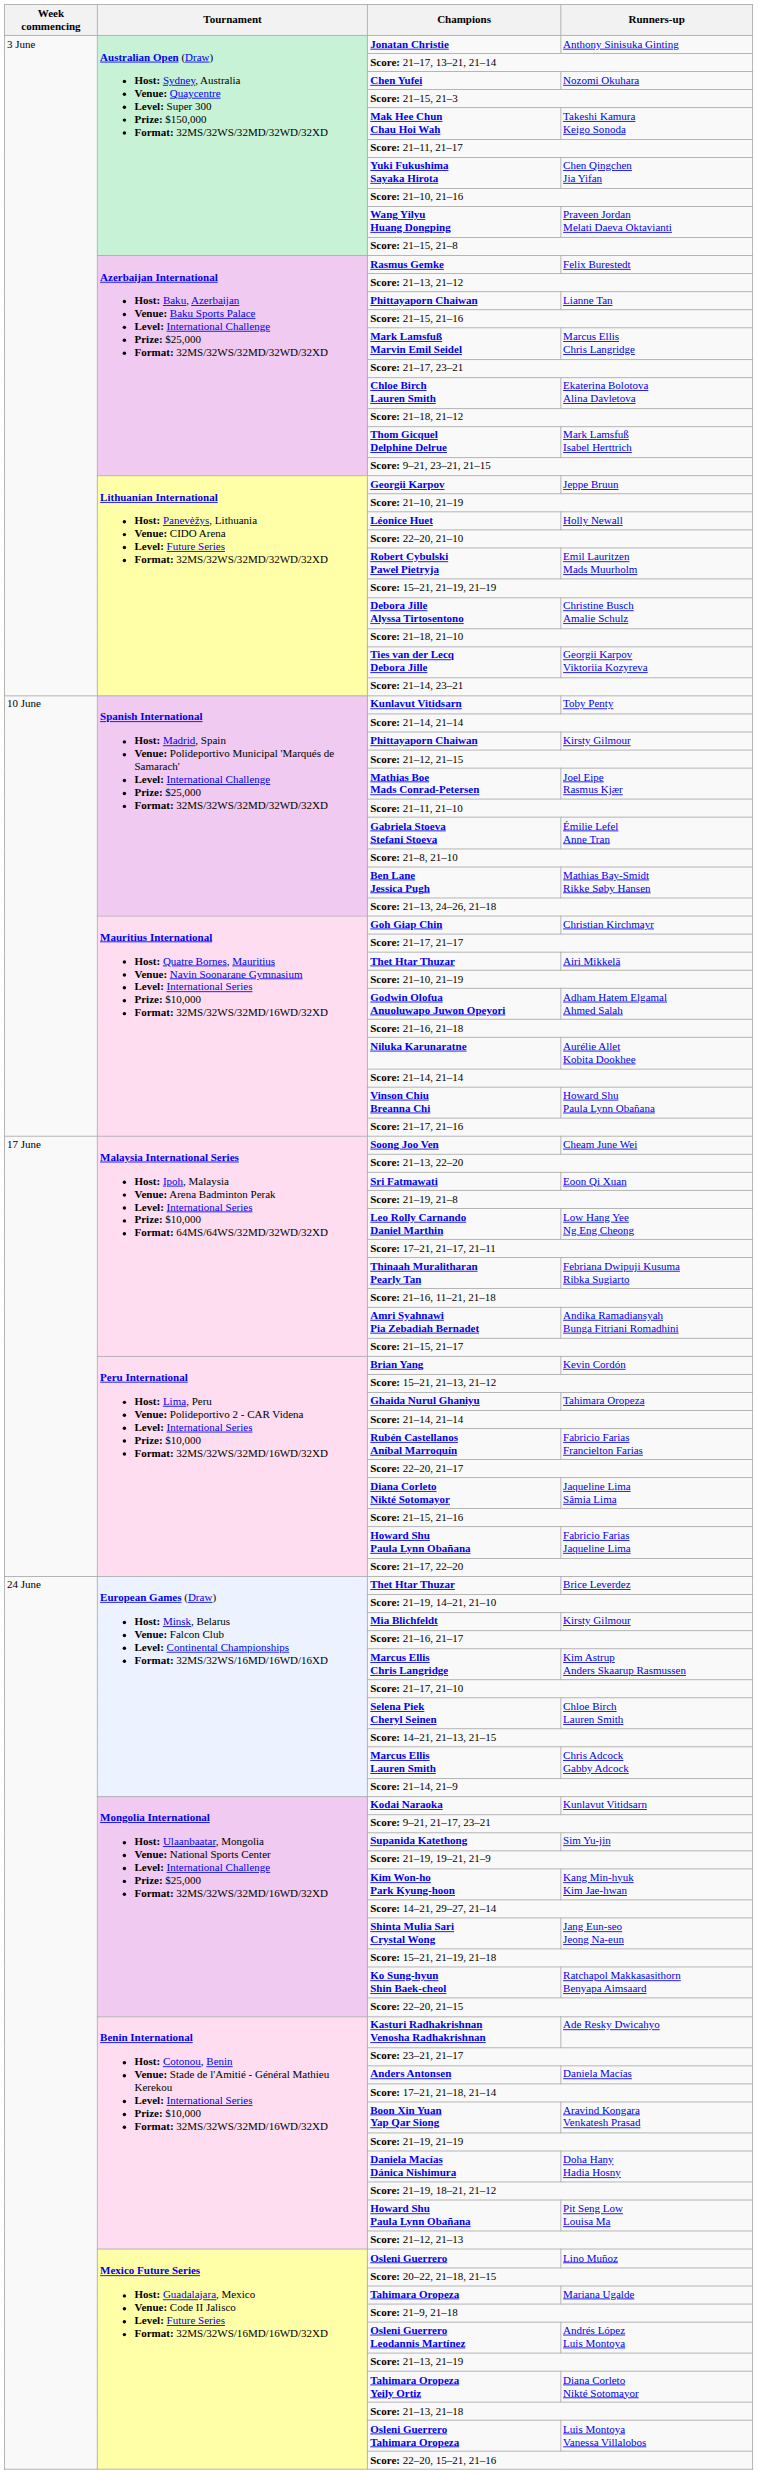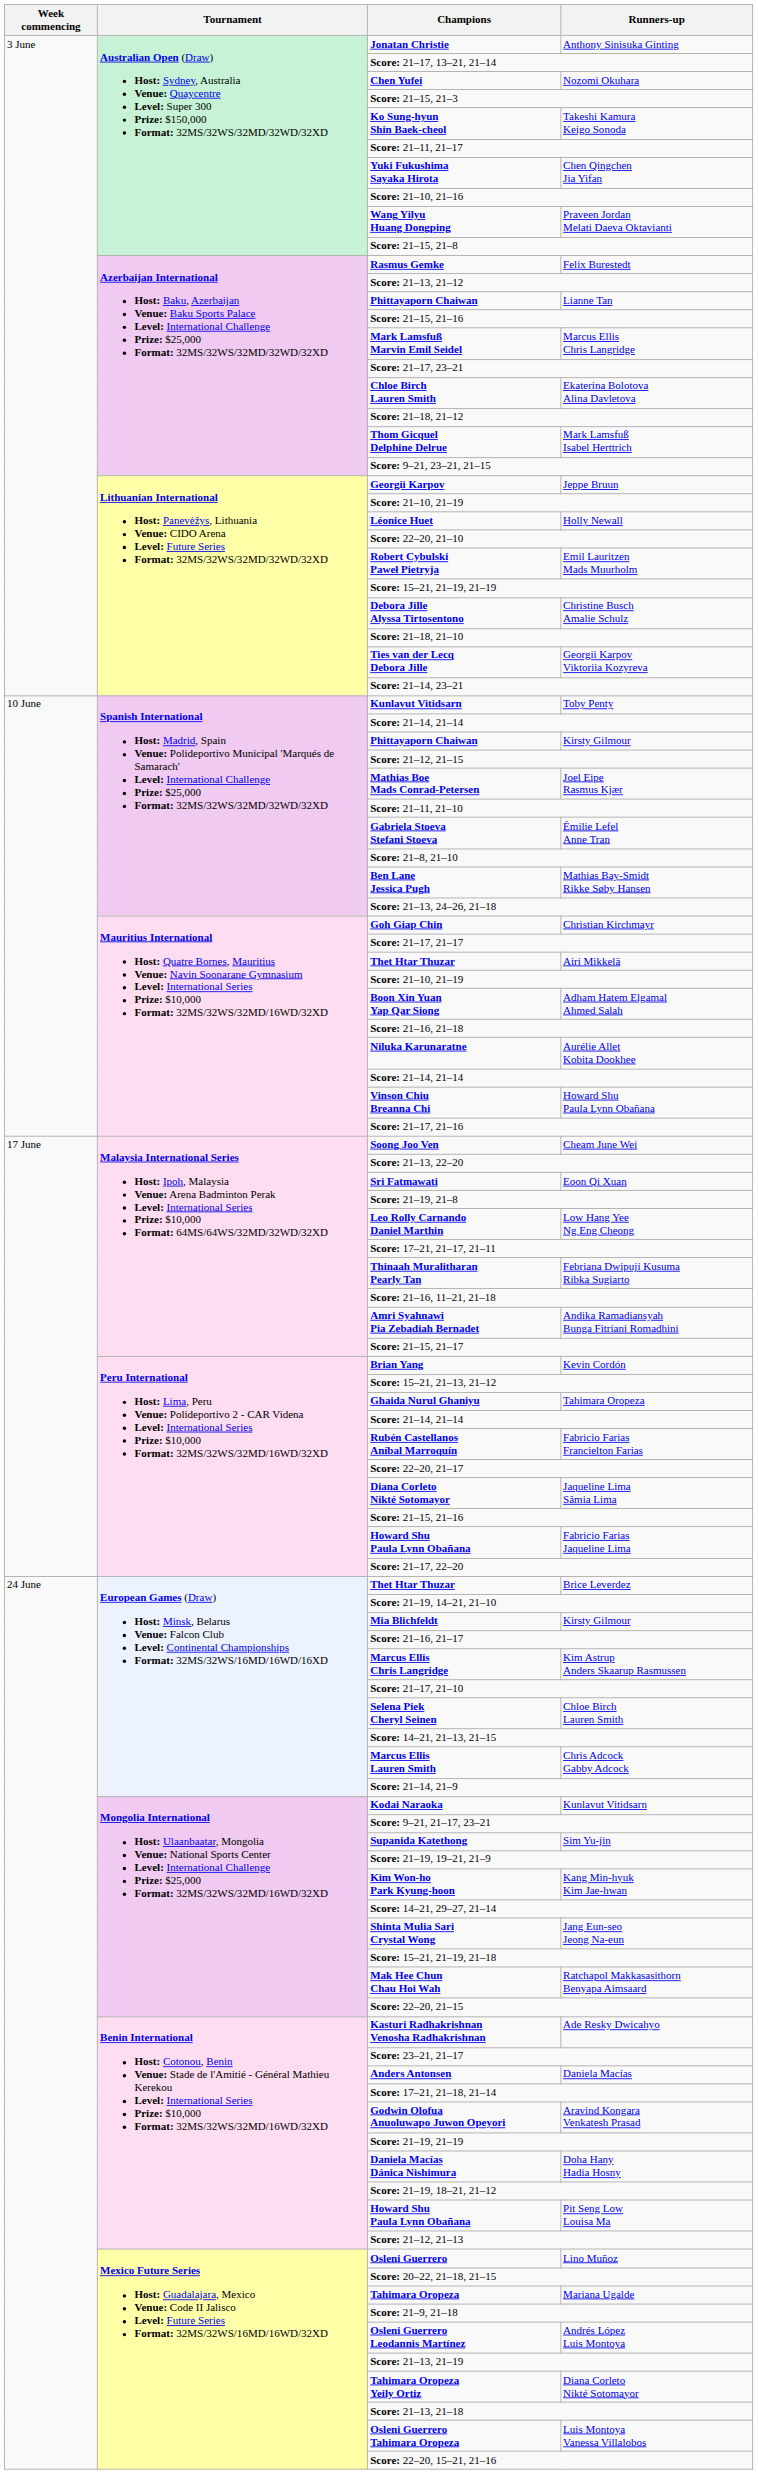(406, 123) Mak Hee Chun Chau Hoi Wah -> (408, 123) Ko Sung-hyun Shin Baek-cheol
(438, 1003) Godwin Olofua Anuoluwapo Juwon Opeyori -> (406, 1003) Boon Xin Yuan Yap Qar Siong
(408, 1982) Ko Sung-hyun Shin Baek-cheol -> (406, 1982) Mak Hee Chun Chau Hoi Wah
(406, 2117) Boon Xin Yuan Yap Qar Siong -> (438, 2117) Godwin Olofua Anuoluwapo Juwon Opeyori
